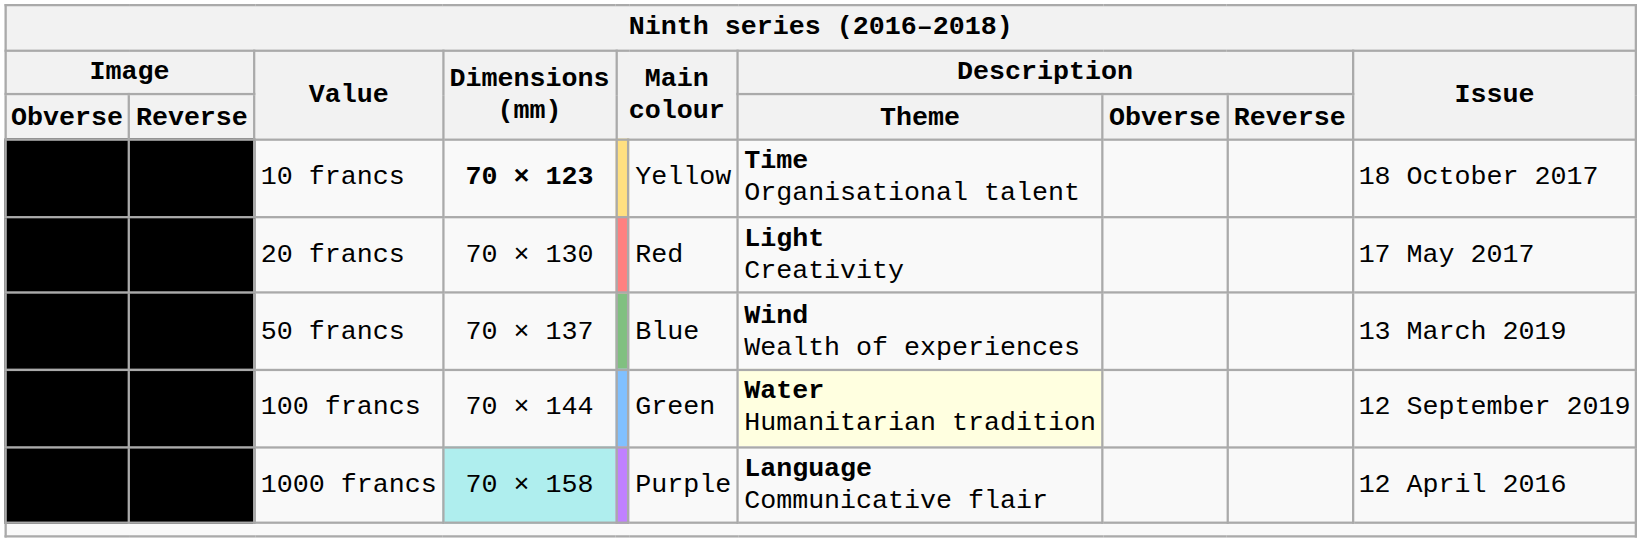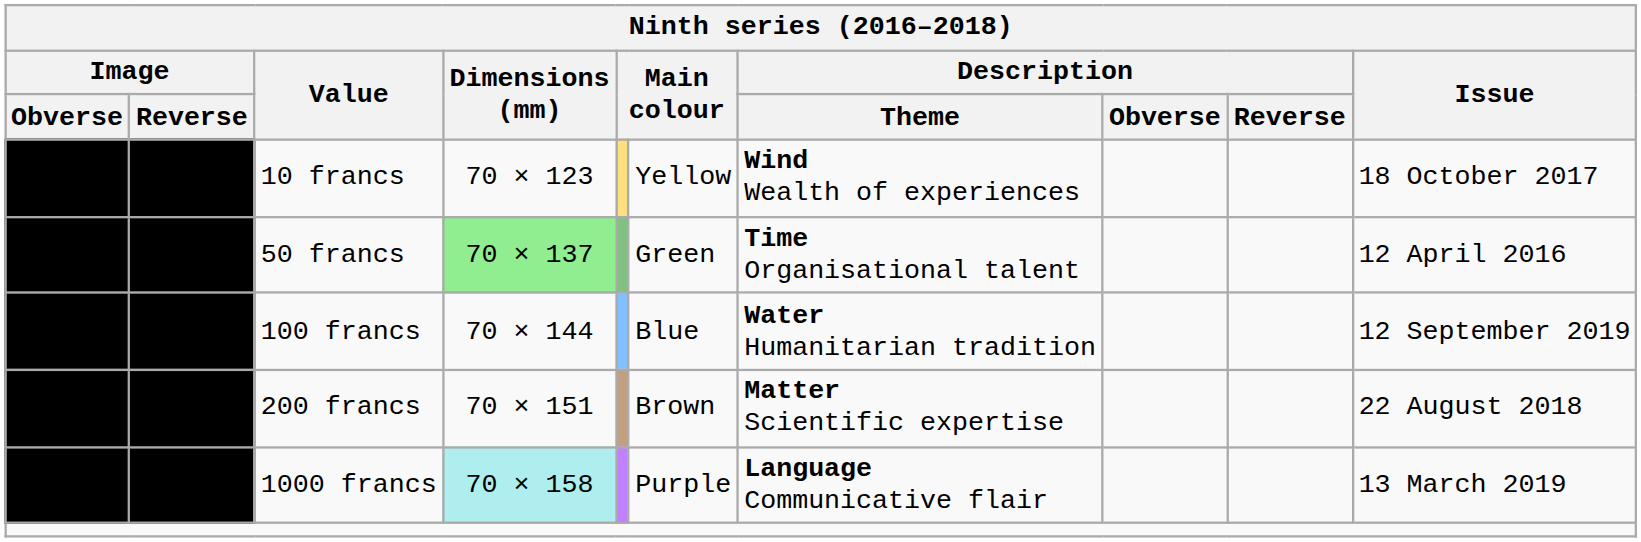(530, 178) bold -> (530, 178) normal
(912, 178) Time Organisational talent -> (912, 178) Wind Wealth of experiences
- row: (333, 255)
(530, 331) no background -> (530, 255) lightgreen background
(667, 331) Blue -> (675, 255) Green
(912, 331) Wind Wealth of experiences -> (912, 255) Time Organisational talent
(1463, 331) 13 March 2019 -> (1463, 255) 12 April 2016
(675, 408) Green -> (667, 331) Blue
(920, 408) lightyellow background -> (920, 331) no background
+ row: (341, 408)
(1463, 485) 12 April 2016 -> (1463, 485) 13 March 2019
